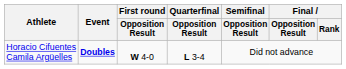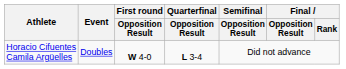(98, 53) bold -> (96, 53) normal
